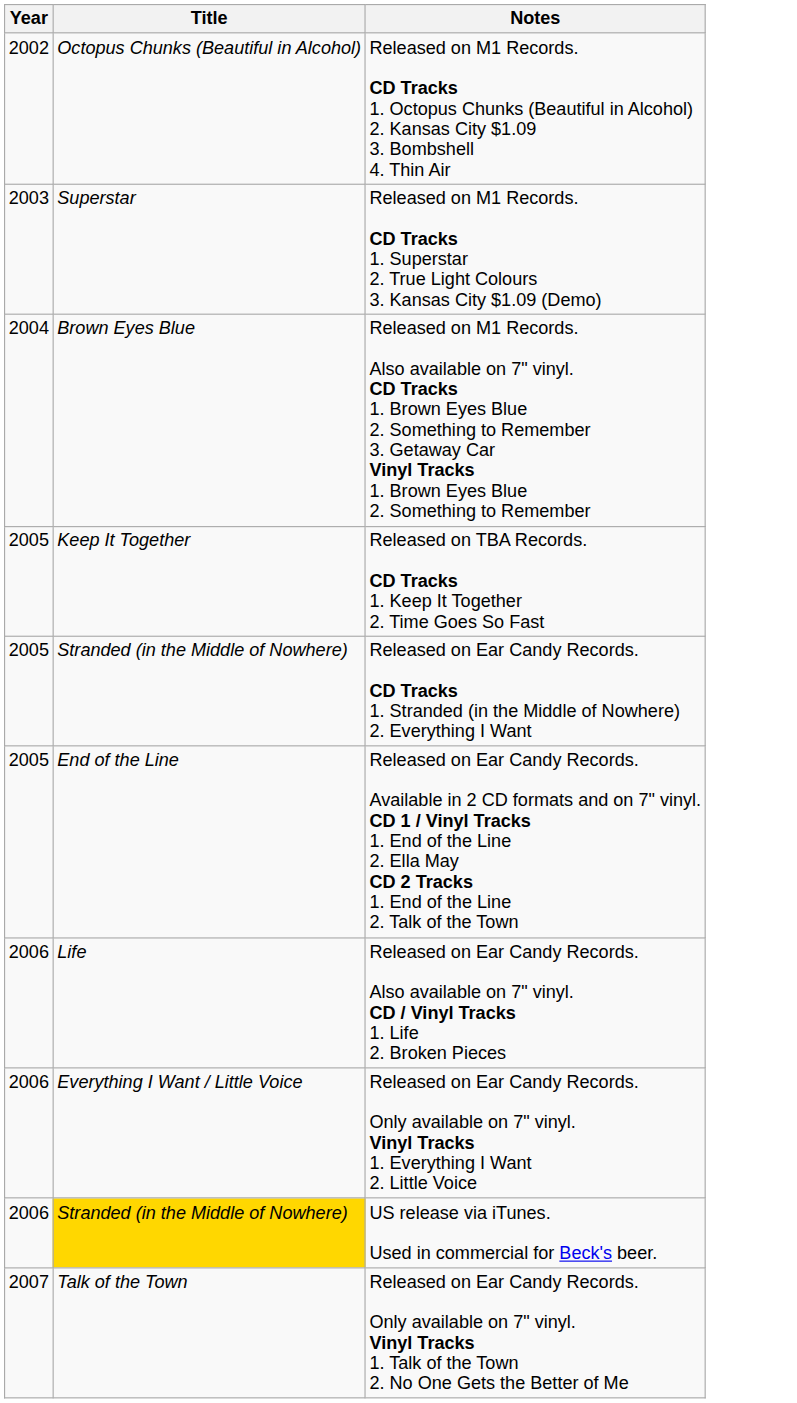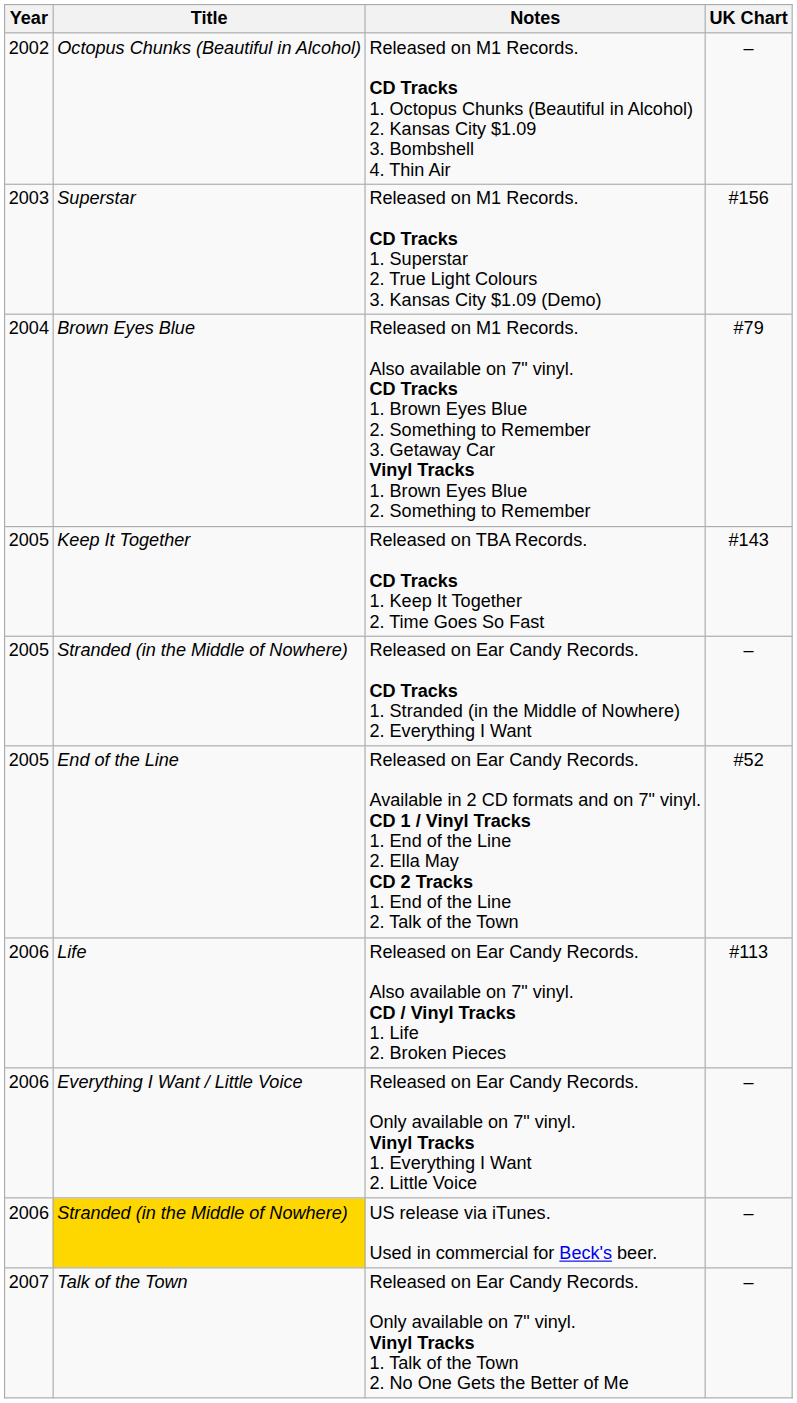+ column: (749, 18)
